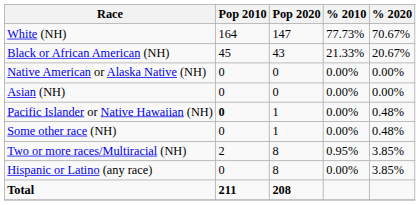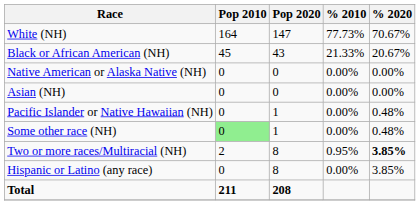(222, 111) bold -> (222, 111) normal
(222, 131) no background -> (222, 131) lightgreen background
(388, 151) normal -> (389, 151) bold
